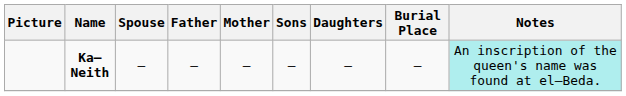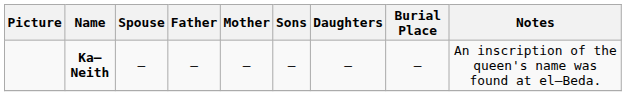(535, 66) paleturquoise background -> (535, 66) no background
